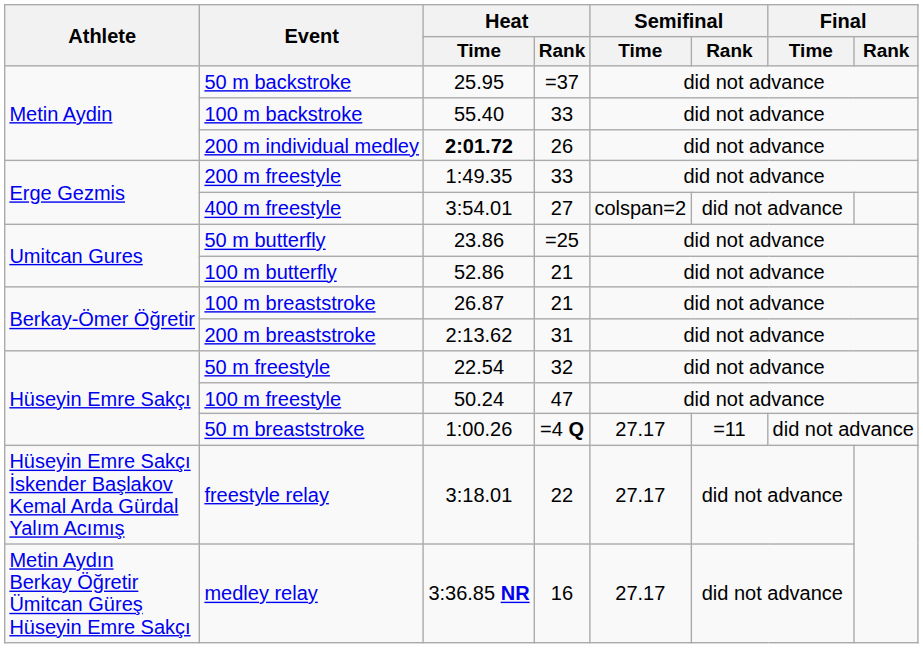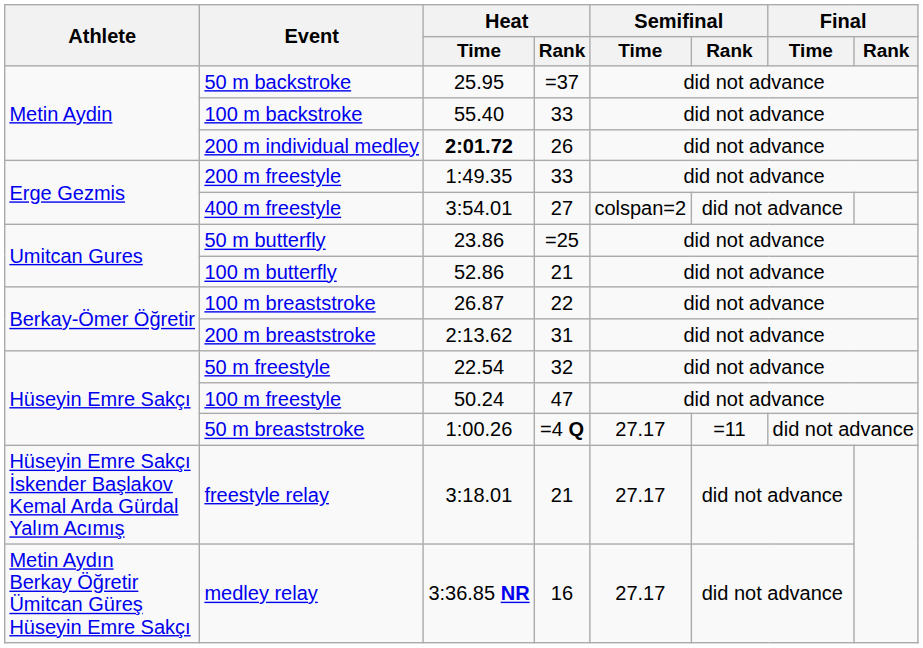(562, 304) 21 -> (562, 304) 22
(562, 495) 22 -> (562, 495) 21
